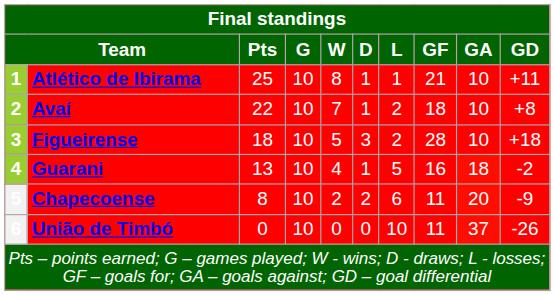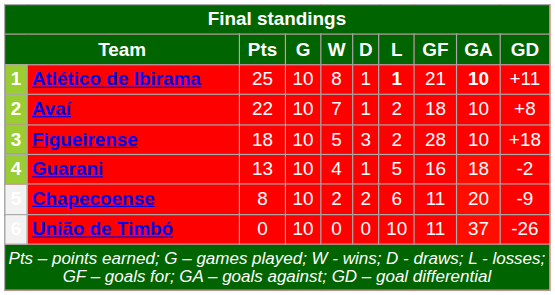(397, 79) normal -> (397, 79) bold
(478, 79) normal -> (478, 79) bold
